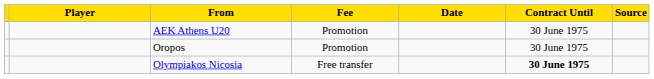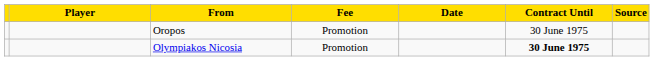- row: (191, 30)
(345, 64) Free transfer -> (345, 47) Promotion
